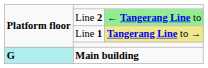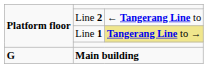(154, 17) lightgreen background -> (154, 17) no background
(11, 55) paleturquoise background -> (11, 55) no background
